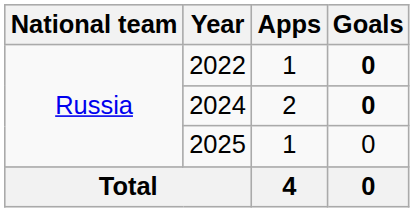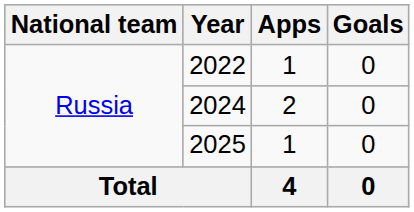(368, 65) bold -> (368, 65) normal
(368, 105) bold -> (368, 105) normal
